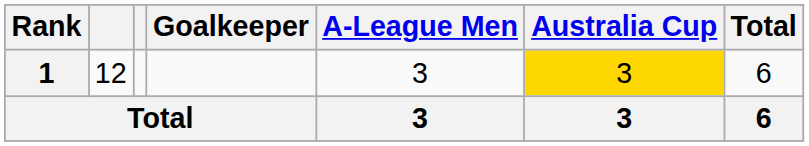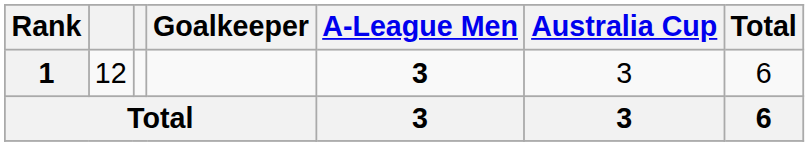(420, 72) normal -> (420, 72) bold
(624, 72) gold background -> (624, 72) no background
